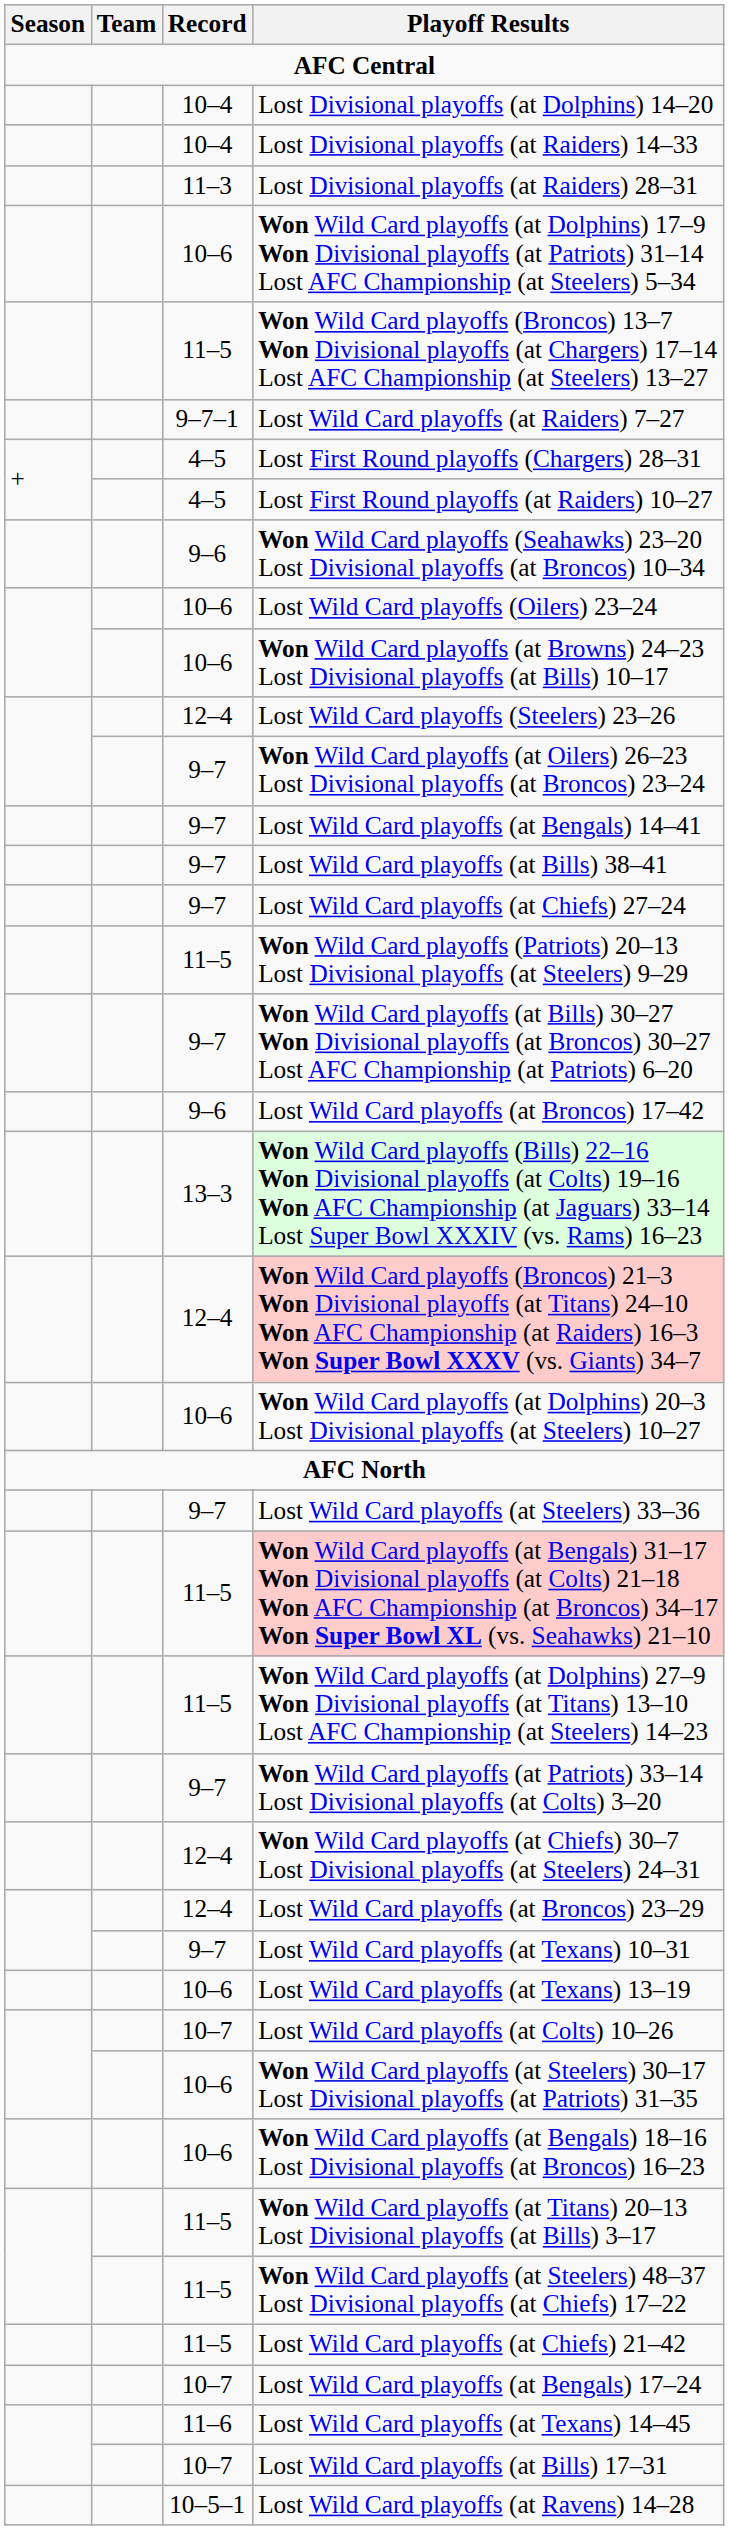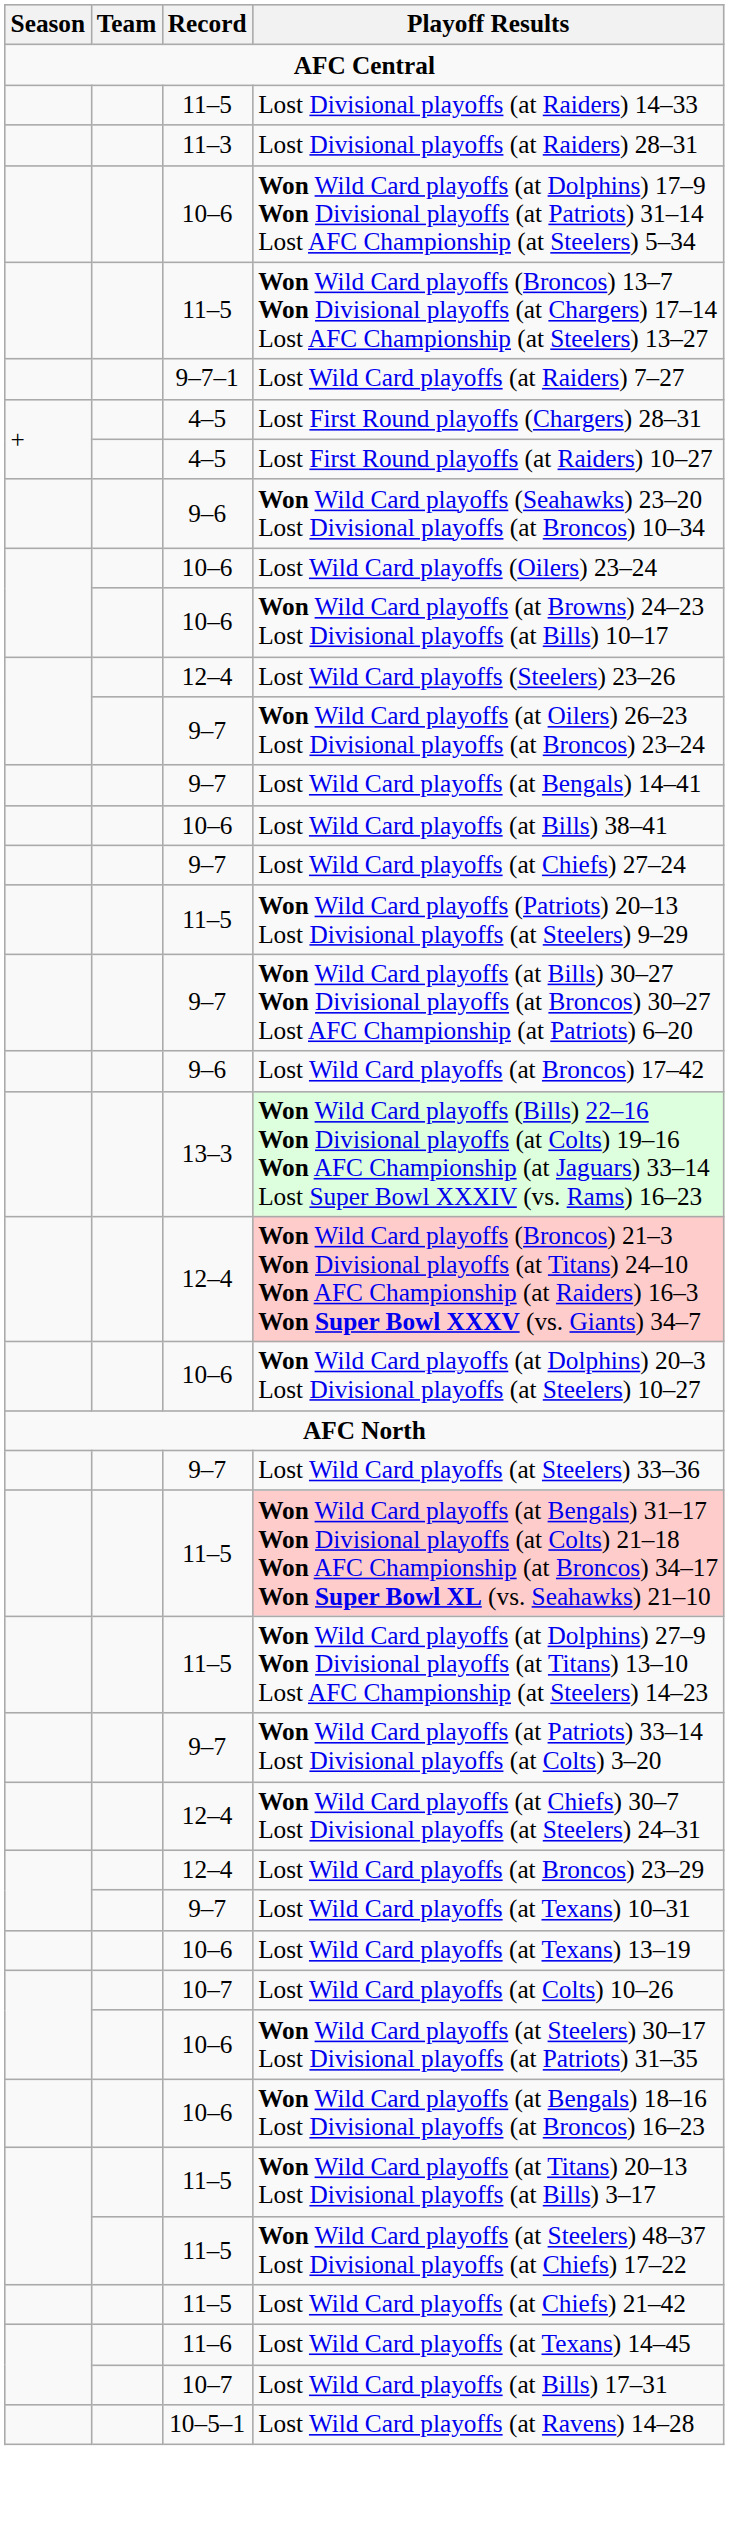- row: (486, 104)
(207, 144) 10–4 -> (207, 104) 11–5
(207, 865) 9–7 -> (207, 825) 10–6
- row: (480, 2384)
